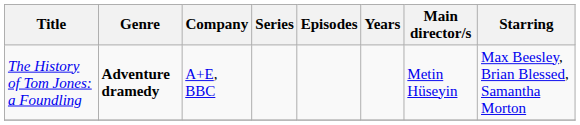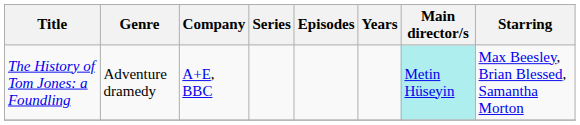(136, 82) bold -> (135, 82) normal
(432, 82) no background -> (430, 82) paleturquoise background
